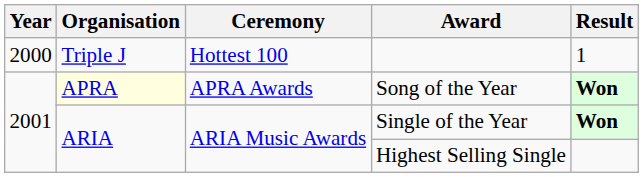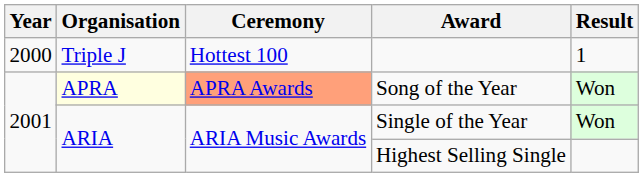(251, 88) no background -> (251, 88) lightsalmon background
(597, 88) bold -> (595, 88) normal
(597, 121) bold -> (595, 121) normal
